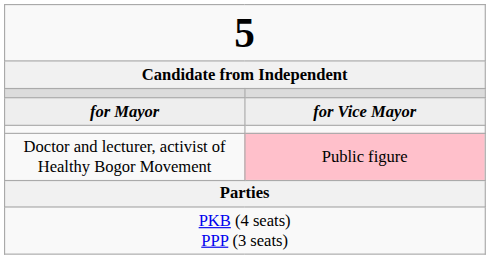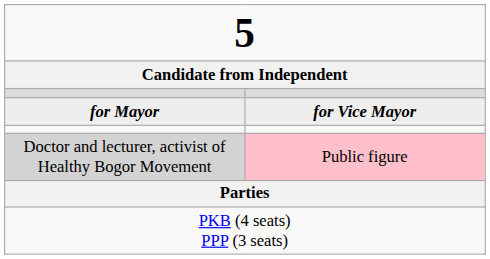(125, 156) no background -> (125, 156) lightgrey background
